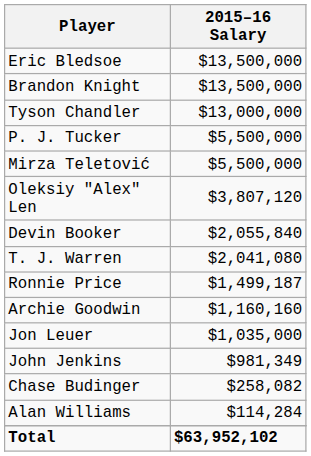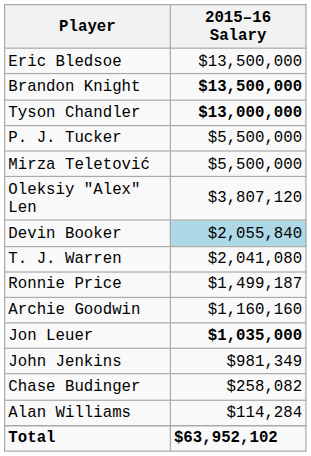(250, 87) normal -> (250, 87) bold
(250, 112) normal -> (250, 112) bold
(255, 233) no background -> (255, 233) lightblue background
(255, 336) normal -> (255, 336) bold
